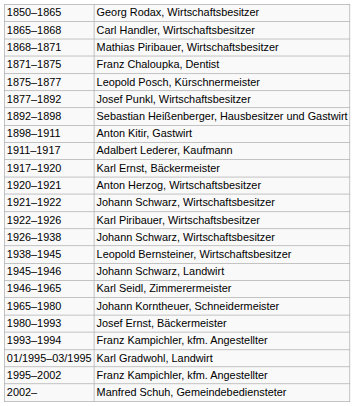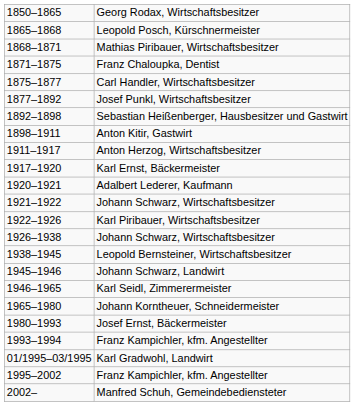(176, 30) Carl Handler, Wirtschaftsbesitzer -> (178, 30) Leopold Posch, Kürschnermeister
(178, 82) Leopold Posch, Kürschnermeister -> (176, 82) Carl Handler, Wirtschaftsbesitzer
(165, 151) Adalbert Lederer, Kaufmann -> (179, 151) Anton Herzog, Wirtschaftsbesitzer
(179, 185) Anton Herzog, Wirtschaftsbesitzer -> (165, 185) Adalbert Lederer, Kaufmann
